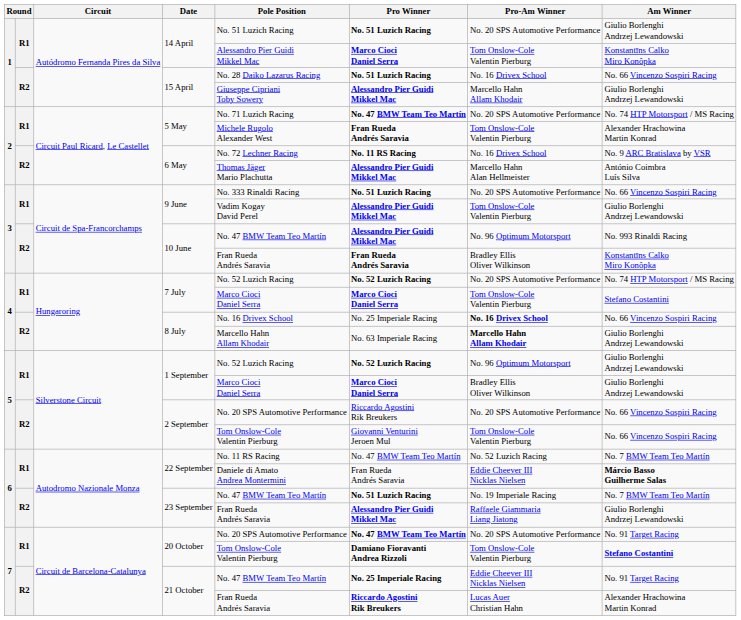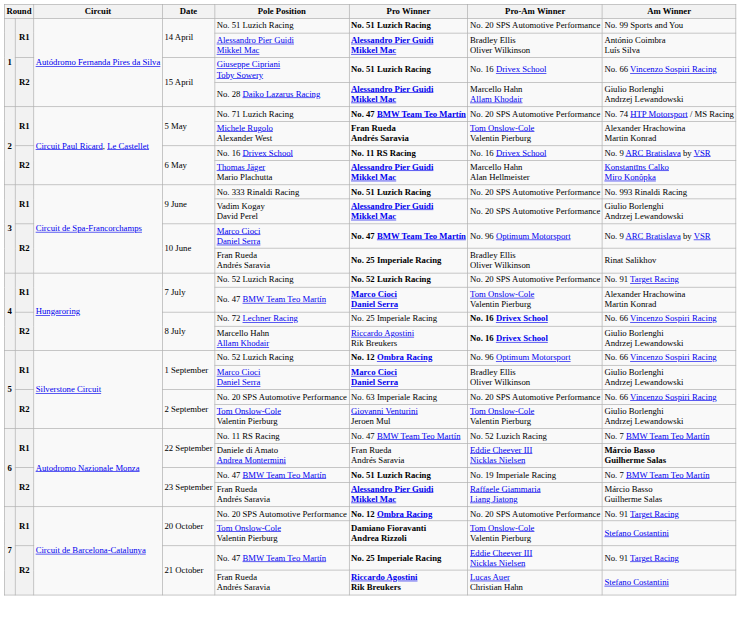(644, 30) Giulio Borlenghi Andrzej Lewandowski -> (644, 25) No. 99 Sports and You
(375, 55) Marco Cioci Daniel Serra -> (392, 45) Alessandro Pier Guidi Mikkel Mac
(502, 55) Tom Onslow-Cole Valentin Pierburg -> (500, 45) Bradley Ellis Oliver Wilkinson
(637, 55) Konstantīns Calko Miro Konôpka -> (635, 45) António Coimbra Luís Silva
(268, 74) No. 28 Daiko Lazarus Racing -> (248, 69) Giuseppe Cipriani Toby Sowery
(248, 94) Giuseppe Cipriani Toby Sowery -> (268, 94) No. 28 Daiko Lazarus Racing
(257, 152) No. 72 Lechner Racing -> (255, 152) No. 16 Drivex School
(635, 172) António Coimbra Luís Silva -> (637, 172) Konstantīns Calko Miro Konôpka
(660, 191) No. 66 Vincenzo Sospiri Racing -> (646, 191) No. 993 Rinaldi Racing
(502, 211) Tom Onslow-Cole Valentin Pierburg -> (535, 211) No. 20 SPS Automotive Performance
(271, 235) No. 47 BMW Team Teo Martín -> (239, 235) Marco Cioci Daniel Serra
(392, 235) Alessandro Pier Guidi Mikkel Mac -> (408, 235) No. 47 BMW Team Teo Martín
(646, 235) No. 993 Rinaldi Racing -> (658, 235) No. 9 ARC Bratislava by VSR
(380, 260) Fran Rueda Andrés Saravia -> (396, 260) No. 25 Imperiale Racing
(637, 260) Konstantīns Calko Miro Konôpka -> (630, 260) Rinat Salikhov
(669, 279) No. 74 HTP Motorsport / MS Racing -> (642, 279) No. 91 Target Racing
(239, 299) Marco Cioci Daniel Serra -> (271, 299) No. 47 BMW Team Teo Martín
(637, 299) Stefano Costantini -> (645, 299) Alexander Hrachowina Martin Konrad
(255, 318) No. 16 Drivex School -> (257, 318) No. 72 Lechner Racing
(394, 338) No. 63 Imperiale Racing -> (383, 338) Riccardo Agostini Rik Breukers
(498, 338) Marcello Hahn Allam Khodair -> (509, 338) No. 16 Drivex School
(391, 362) No. 52 Luzich Racing -> (392, 357) No. 12 Ombra Racing
(644, 362) Giulio Borlenghi Andrzej Lewandowski -> (660, 357) No. 66 Vincenzo Sospiri Racing
(383, 412) Riccardo Agostini Rik Breukers -> (394, 396) No. 63 Imperiale Racing
(660, 436) No. 66 Vincenzo Sospiri Racing -> (644, 416) Giulio Borlenghi Andrzej Lewandowski
(644, 514) Giulio Borlenghi Andrzej Lewandowski -> (633, 494) Márcio Basso Guilherme Salas
(408, 534) No. 47 BMW Team Teo Martín -> (392, 513) No. 12 Ombra Racing
(639, 553) bold -> (637, 533) normal
(645, 602) Alexander Hrachowina Martin Konrad -> (637, 582) Stefano Costantini
